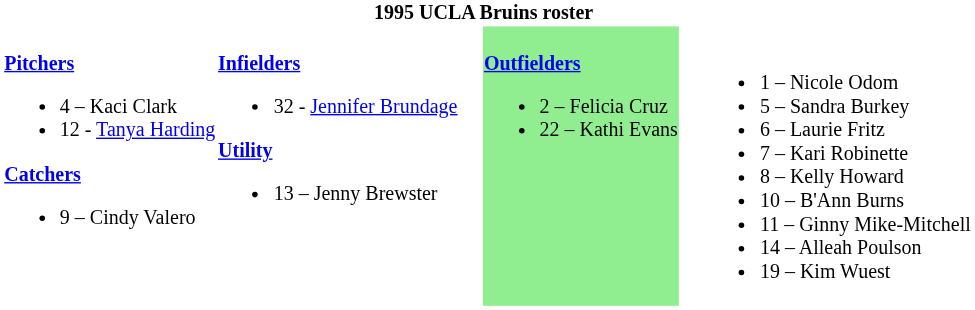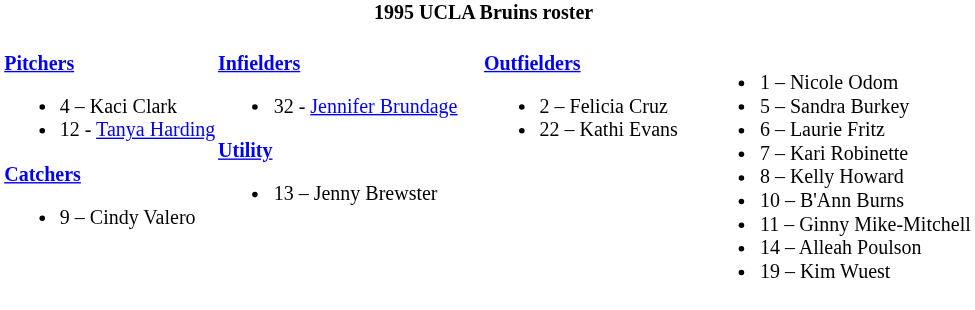(581, 97) lightgreen background -> (581, 97) no background
